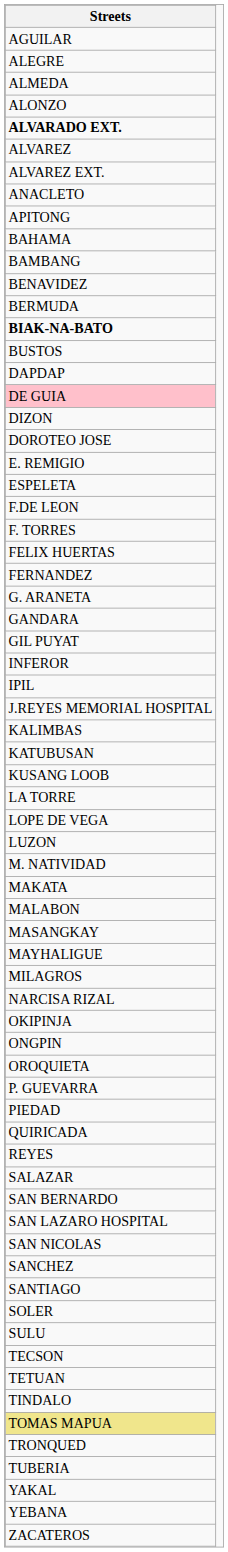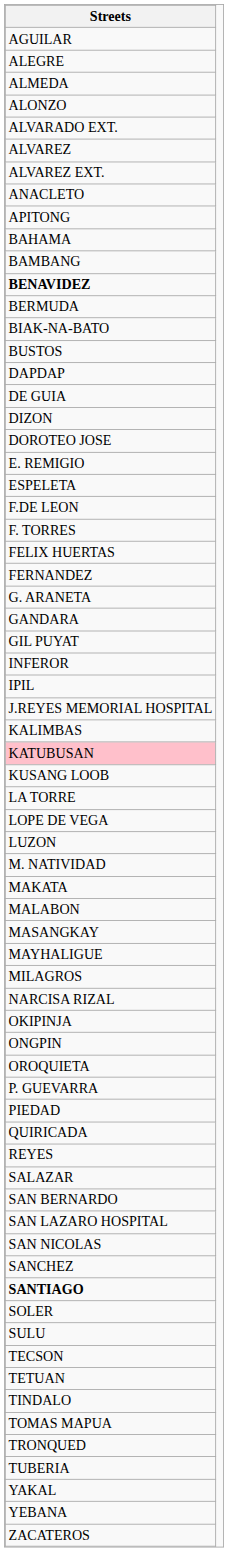(65, 128) bold -> (63, 128) normal
(48, 284) normal -> (50, 284) bold
(61, 329) bold -> (59, 329) normal
(37, 396) pink background -> (37, 396) no background
(51, 753) no background -> (51, 753) pink background
(45, 1289) normal -> (46, 1289) bold
(60, 1423) khaki background -> (60, 1423) no background
